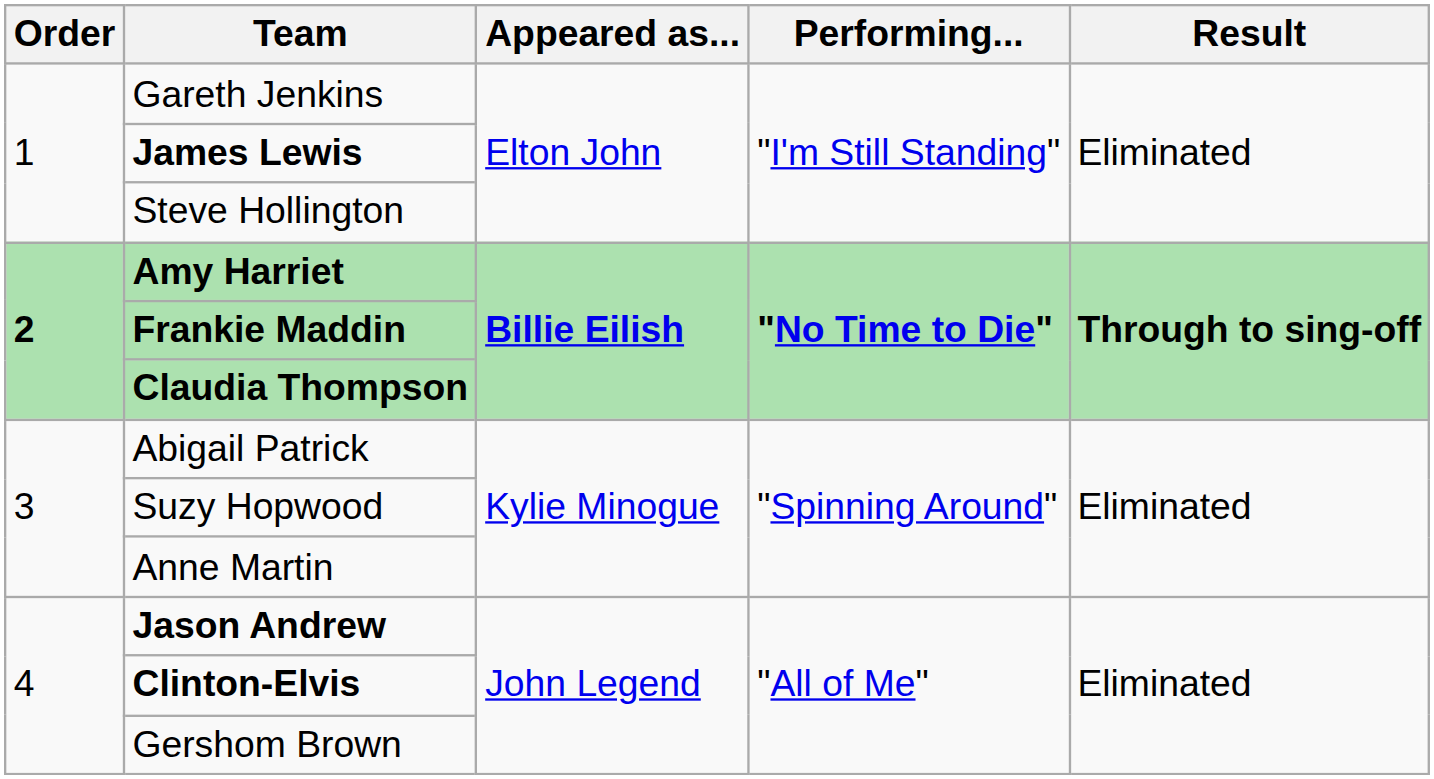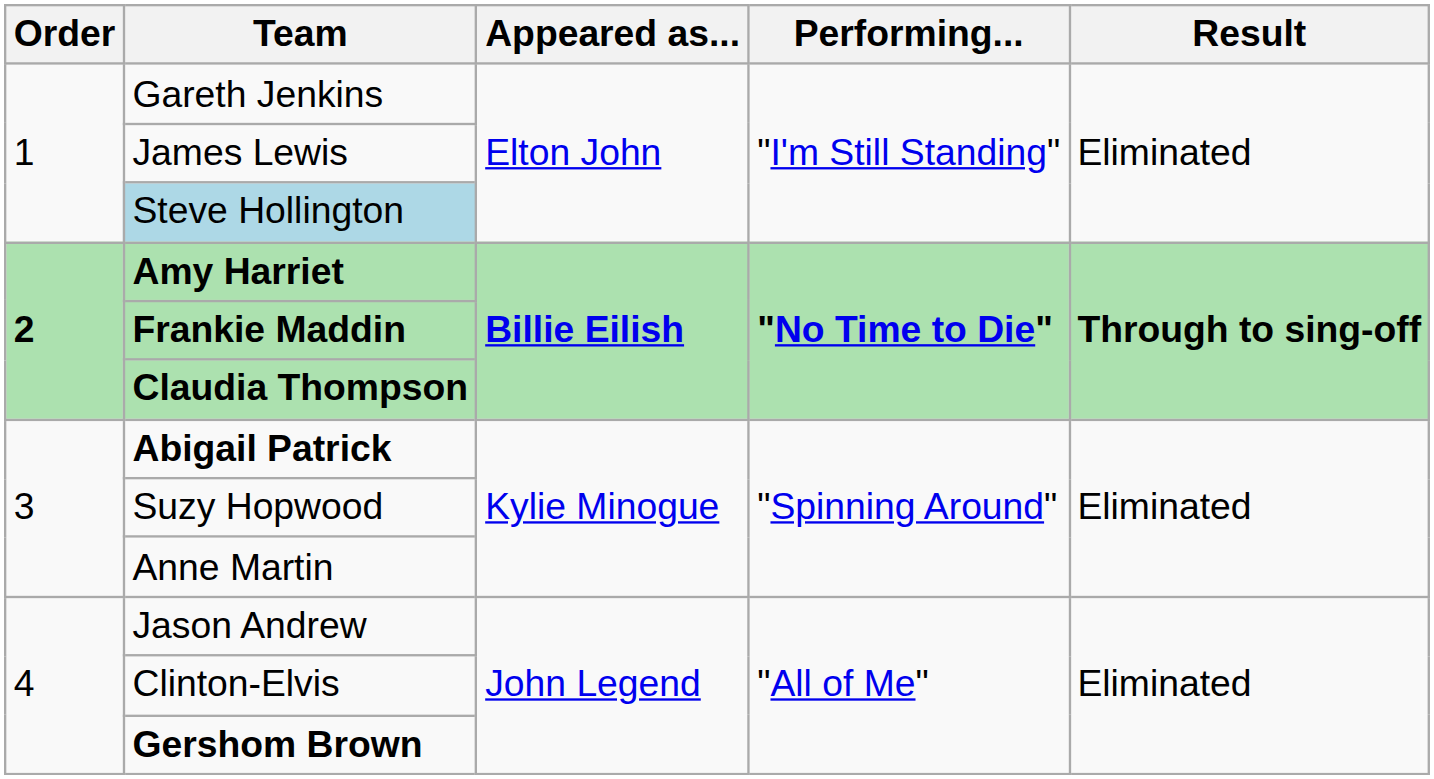(248, 152) bold -> (240, 152) normal
(268, 211) no background -> (268, 211) lightblue background
(251, 447) normal -> (262, 447) bold
(259, 625) bold -> (250, 625) normal
(246, 684) bold -> (236, 684) normal
(267, 743) normal -> (277, 743) bold
